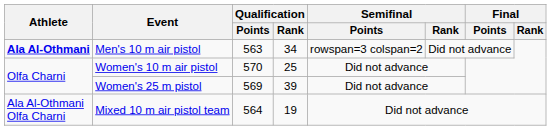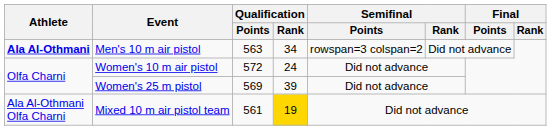(253, 67) 570 -> (253, 67) 572
(290, 67) 25 -> (290, 67) 24
(253, 110) 564 -> (253, 110) 561
(290, 110) no background -> (290, 110) gold background
